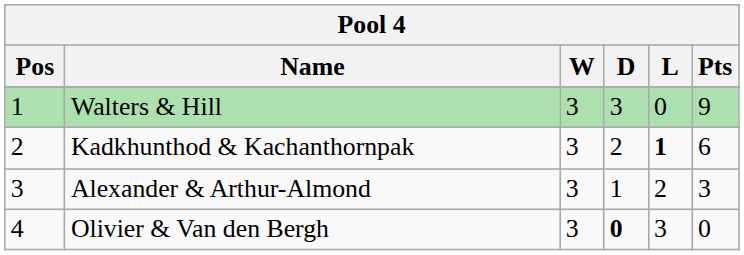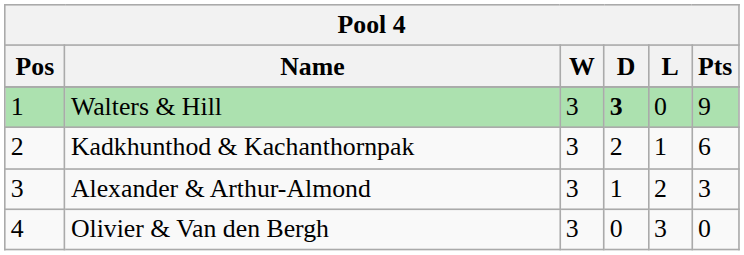(616, 106) normal -> (616, 106) bold
(660, 147) bold -> (660, 147) normal
(616, 229) bold -> (616, 229) normal
